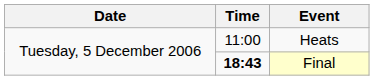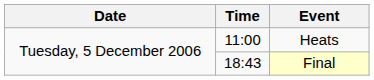(243, 63) bold -> (243, 63) normal
